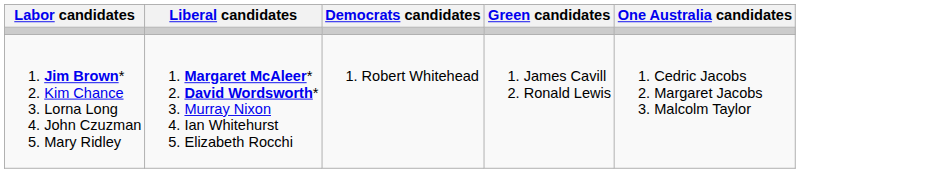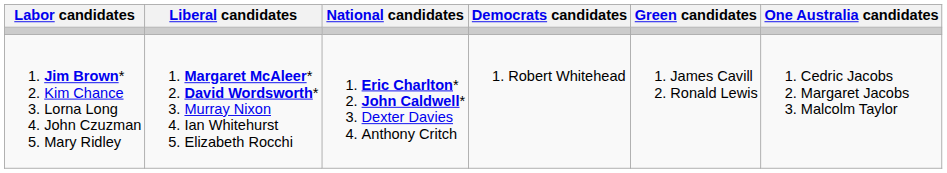+ column: (395, 16)
